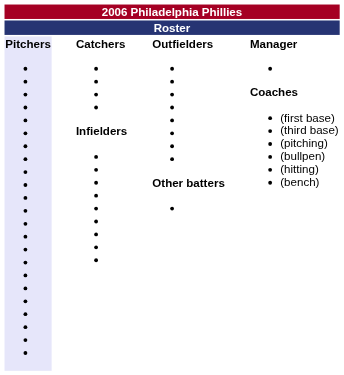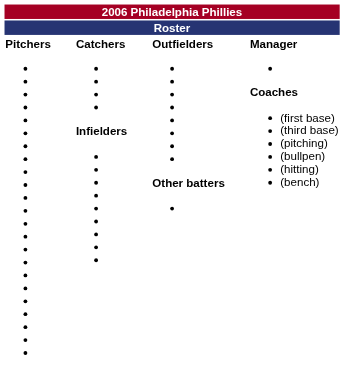(28, 198) lavender background -> (28, 198) no background
